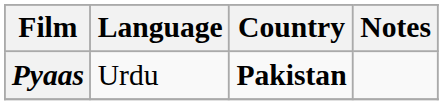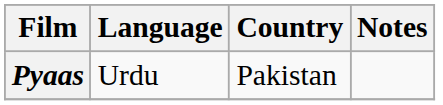(292, 74) bold -> (287, 74) normal
